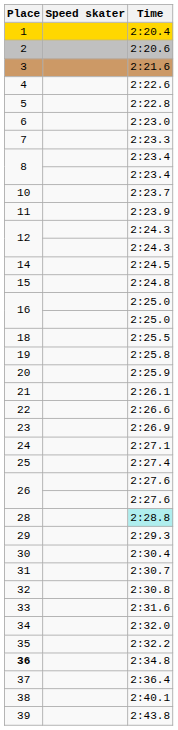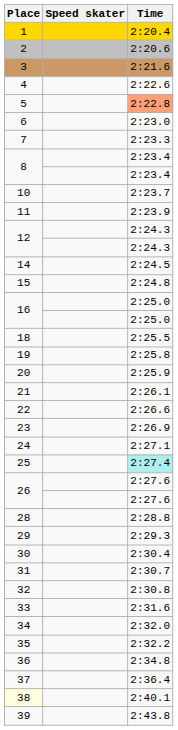(150, 103) no background -> (150, 103) lightsalmon background
(150, 464) no background -> (150, 464) paleturquoise background
(150, 518) paleturquoise background -> (150, 518) no background
(24, 662) bold -> (24, 662) normal
(24, 698) no background -> (24, 698) lightyellow background
